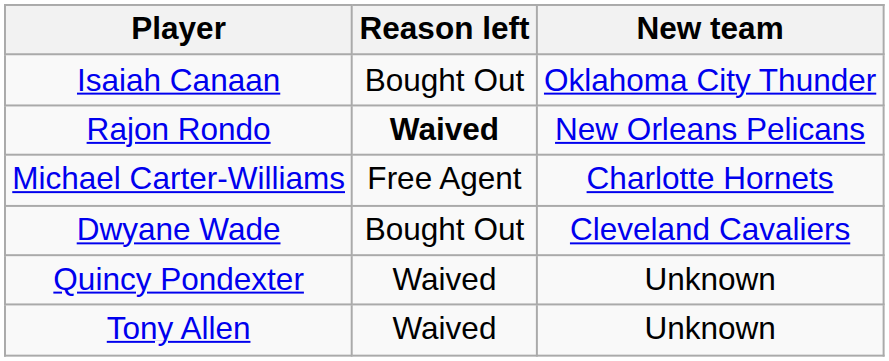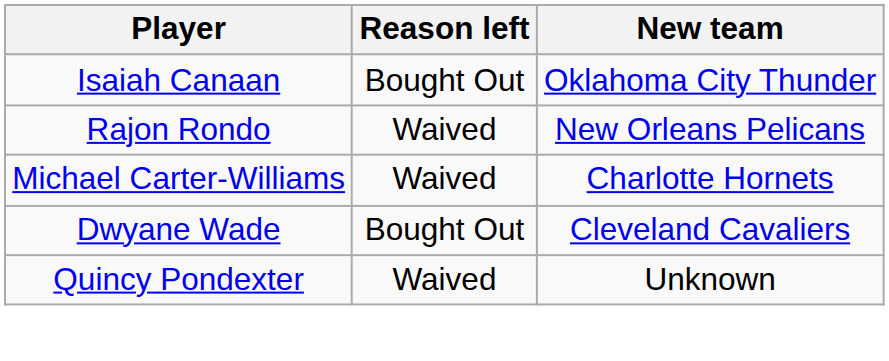(444, 129) bold -> (444, 129) normal
(444, 179) Free Agent -> (444, 179) Waived
- row: (179, 329)
